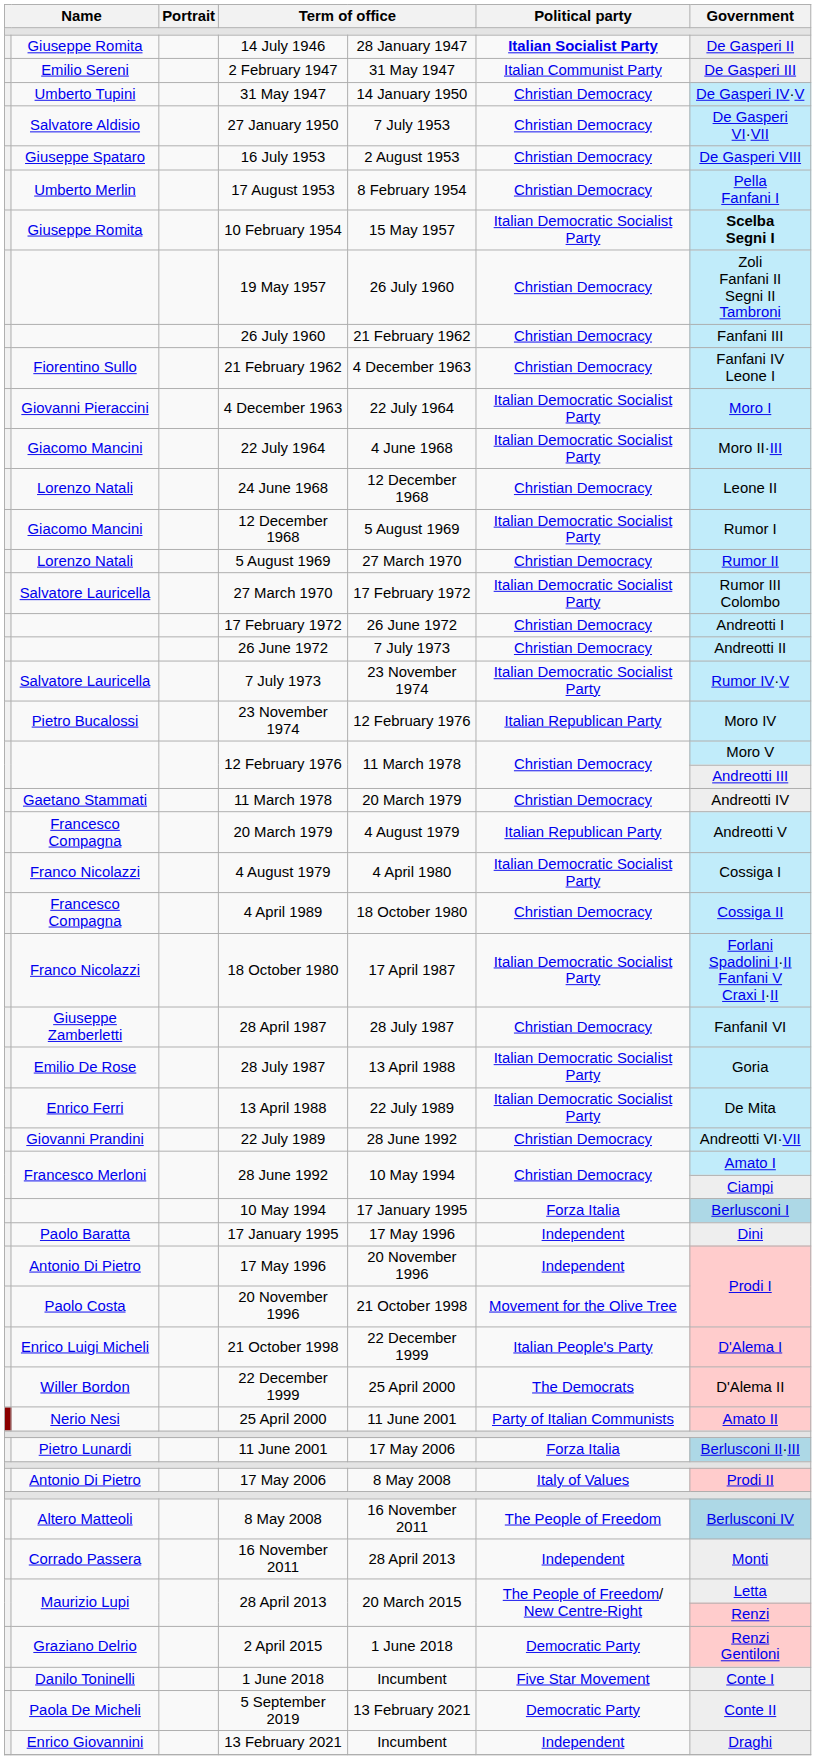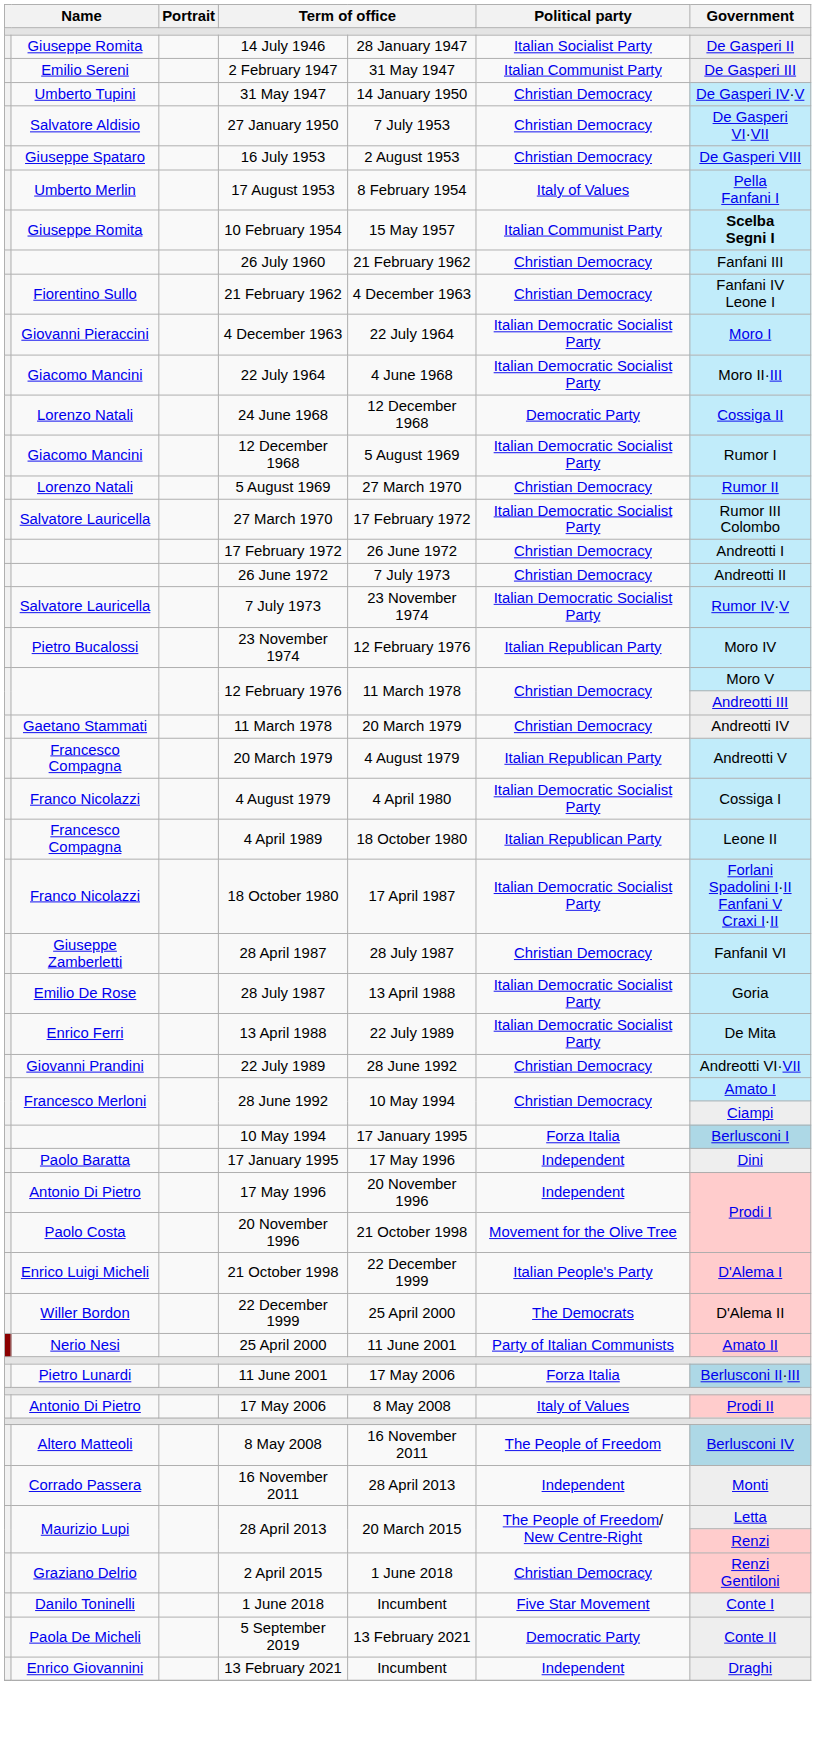(583, 46) bold -> (583, 46) normal
(583, 189) Christian Democracy -> (583, 189) Italy of Values
(583, 230) Italian Democratic Socialist Party -> (583, 230) Italian Communist Party
- row: (85, 287)
(583, 488) Christian Democracy -> (583, 415) Democratic Party
(750, 488) Leone II -> (750, 415) Cossiga II
(583, 912) Christian Democracy -> (583, 839) Italian Republican Party
(750, 912) Cossiga II -> (750, 839) Leone II
(583, 1646) Democratic Party -> (583, 1572) Christian Democracy
